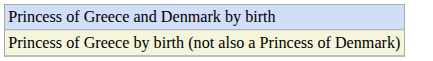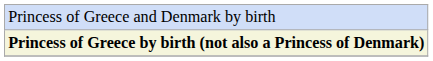(204, 42) normal -> (216, 42) bold
